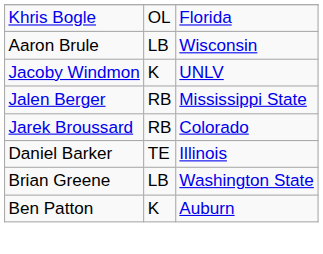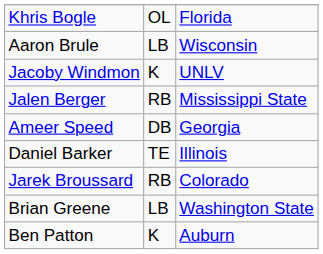+ row: (61, 126)
rows swapped: (71, 126) <-> (60, 153)
